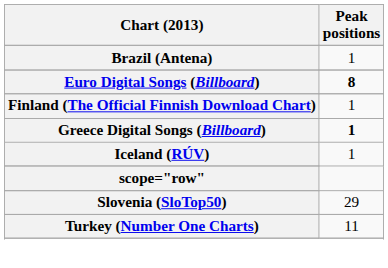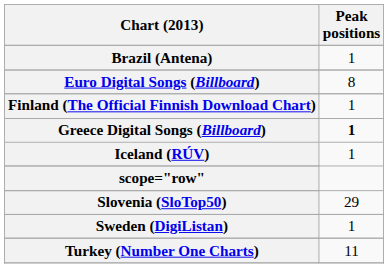(352, 81) bold -> (352, 81) normal
+ row: (162, 226)
